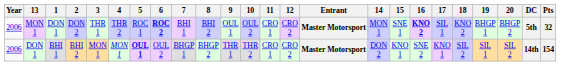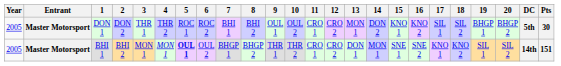columns swapped: (334, 10) <-> (35, 10)
(14, 28) 2006 -> (14, 28) 2005
(161, 28) bold -> (206, 28) normal
(379, 28) MON 1 -> (377, 28) DON 2
(400, 28) SNE 1 -> (399, 28) KNO 1
(421, 28) bold -> (419, 28) normal
(463, 28) KNO 2 -> (461, 28) SIL 2
(548, 28) 32 -> (546, 28) 30
(14, 50) 2006 -> (14, 50) 2005
(379, 50) DON 2 -> (377, 50) MON 1
(400, 50) KNO 1 -> (399, 50) SNE 1
(463, 50) SIL 2 -> (461, 50) KNO 2
(548, 50) 154 -> (546, 50) 151
